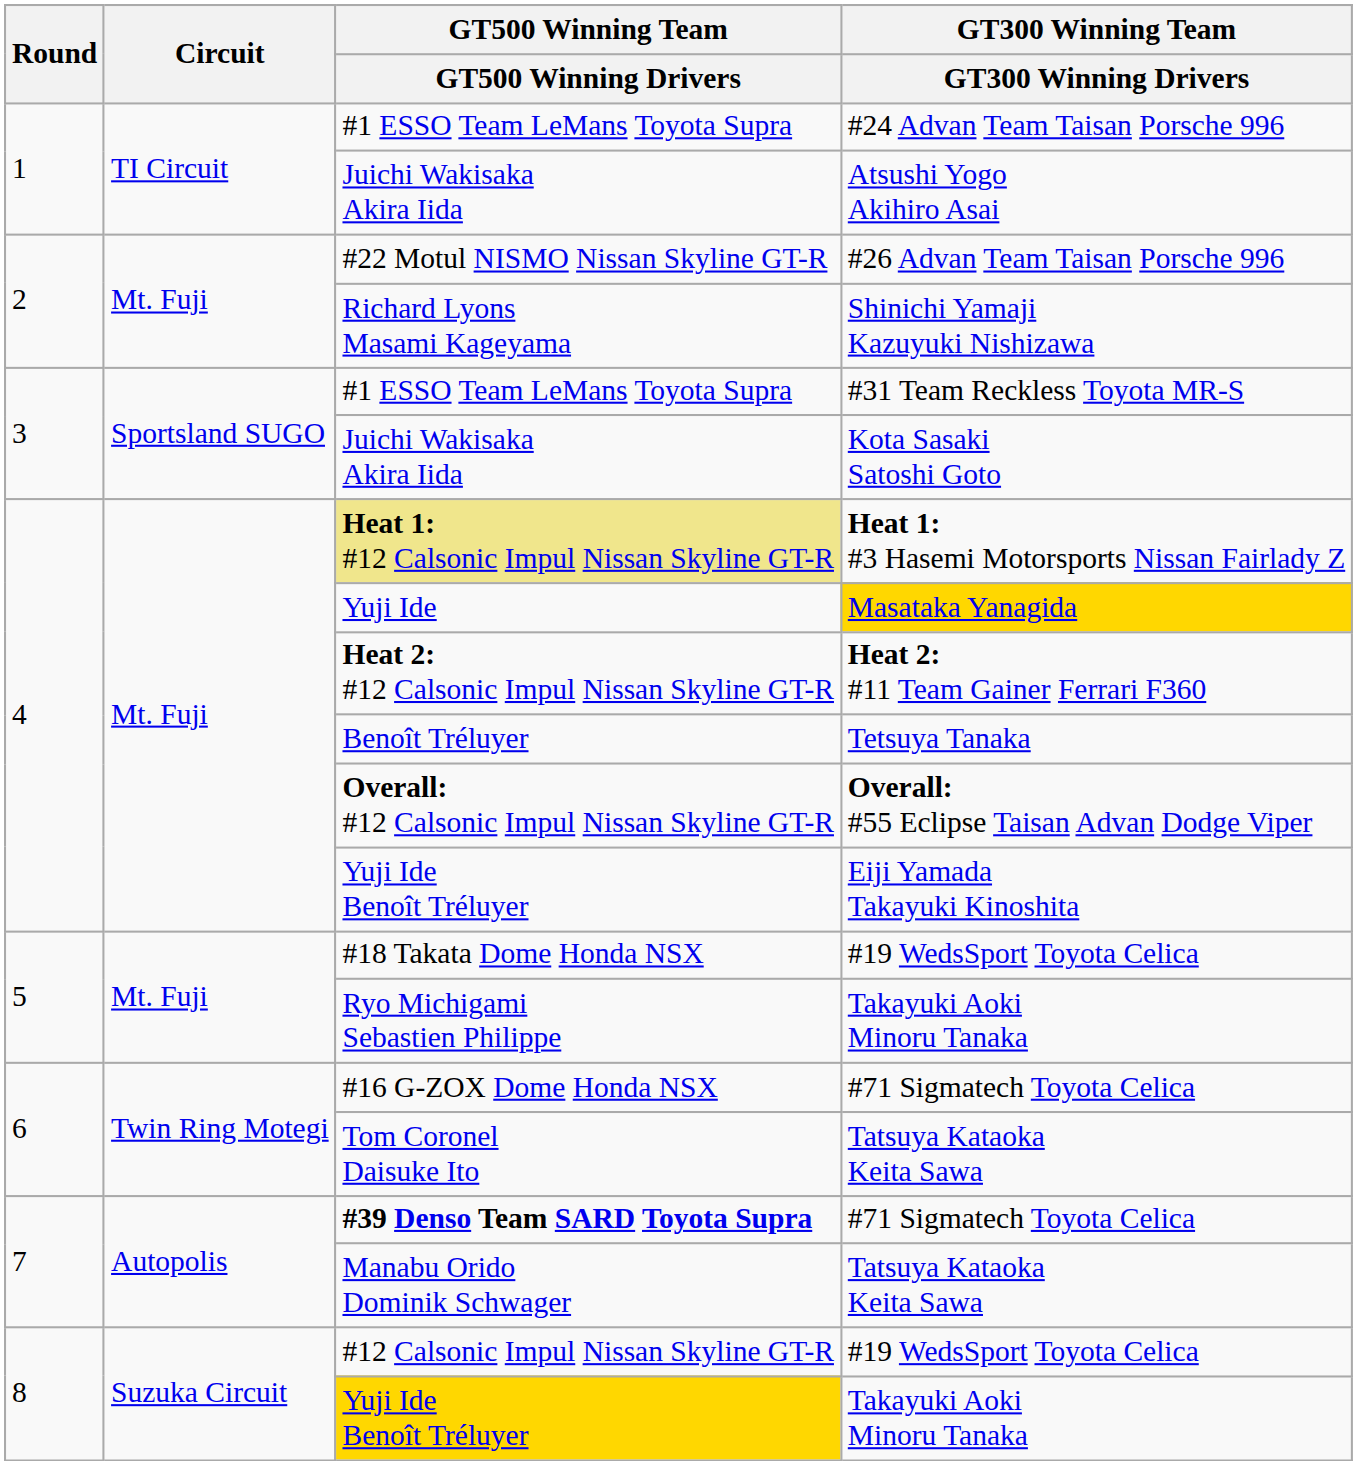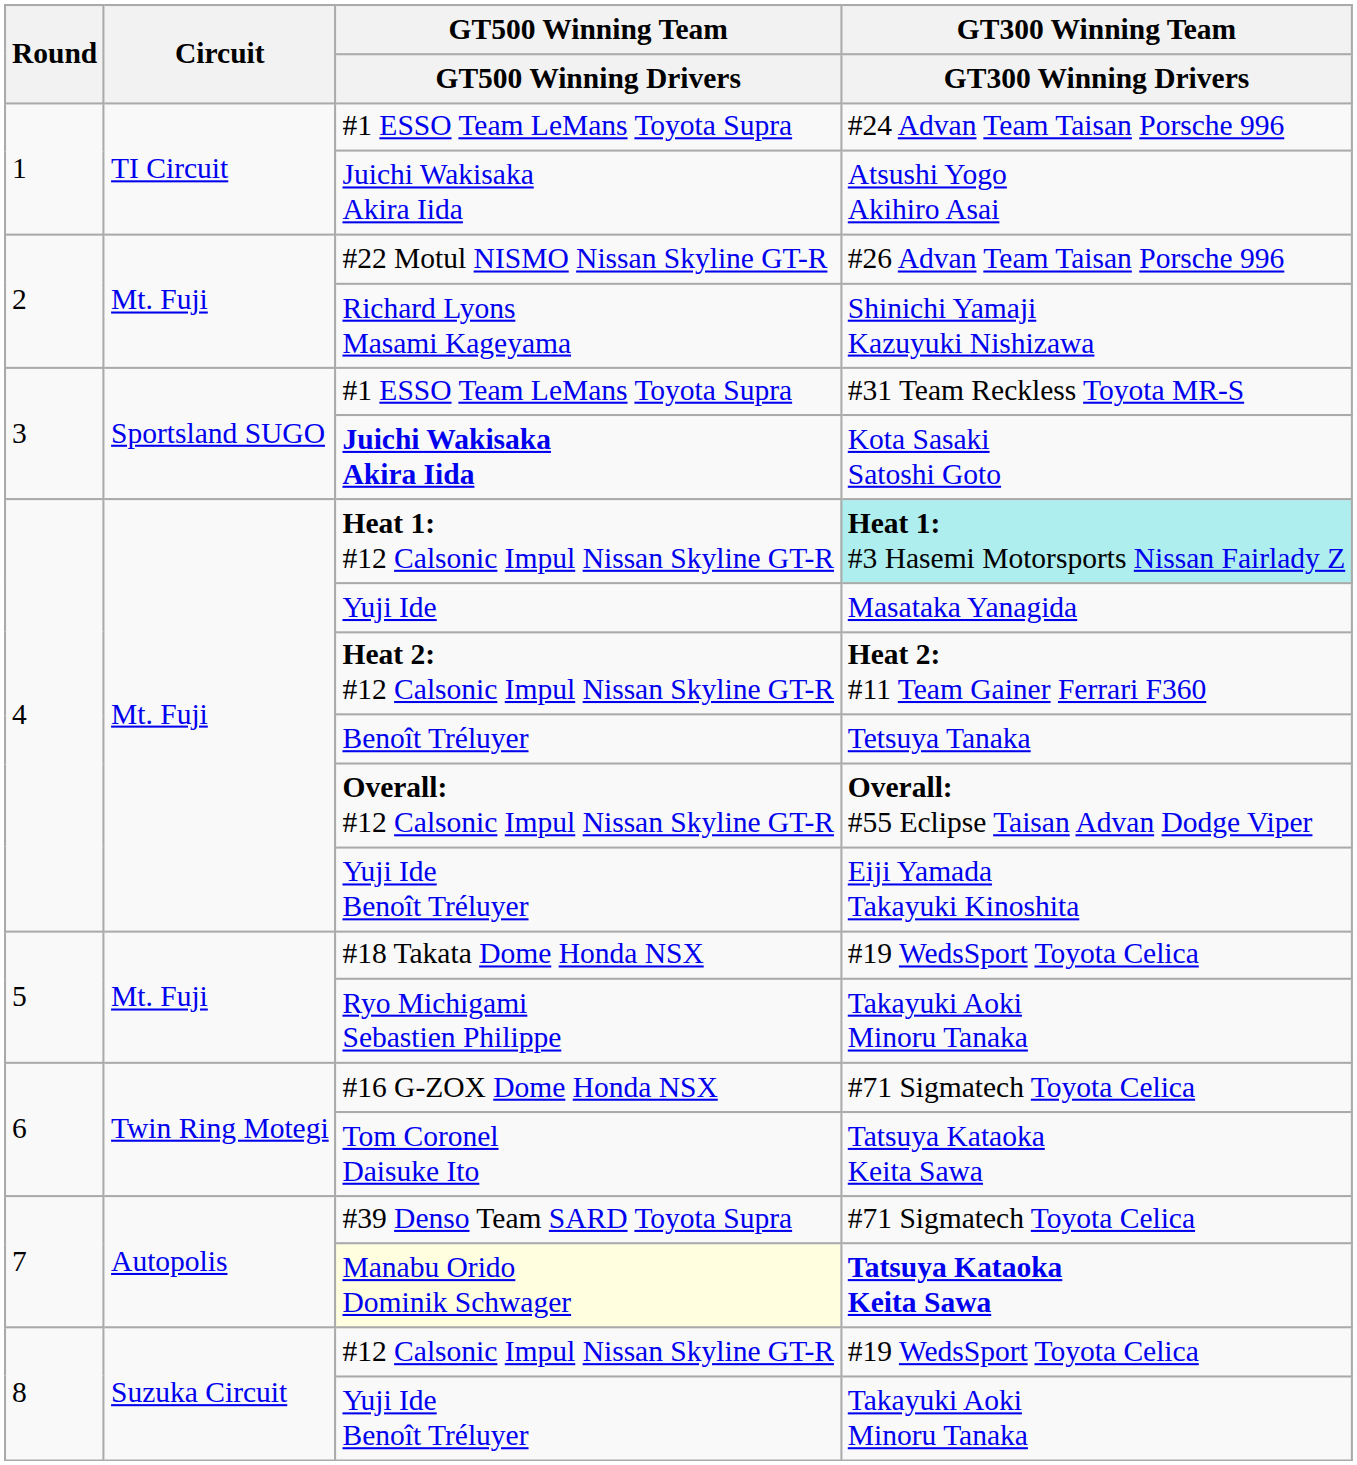(438, 457) normal -> (447, 457) bold
(588, 540) khaki background -> (588, 540) no background
(1097, 540) no background -> (1097, 540) paleturquoise background
(963, 606) gold background -> (963, 606) no background
(577, 1219) bold -> (567, 1219) normal
(457, 1285) no background -> (457, 1285) lightyellow background
(946, 1285) normal -> (955, 1285) bold
(435, 1417) gold background -> (435, 1417) no background
